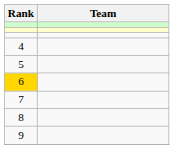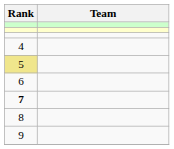(21, 64) no background -> (21, 64) khaki background
(21, 82) gold background -> (21, 82) no background
(21, 99) normal -> (21, 99) bold
